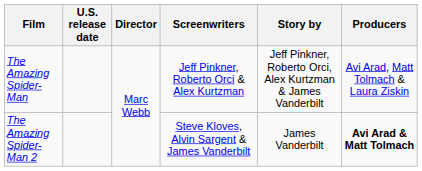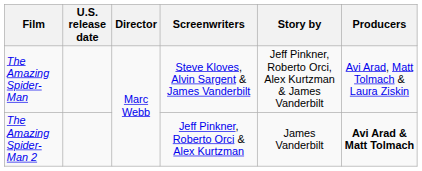(209, 79) Jeff Pinkner, Roberto Orci & Alex Kurtzman -> (209, 79) Steve Kloves, Alvin Sargent & James Vanderbilt
(209, 139) Steve Kloves, Alvin Sargent & James Vanderbilt -> (209, 139) Jeff Pinkner, Roberto Orci & Alex Kurtzman
